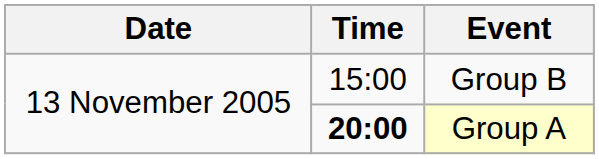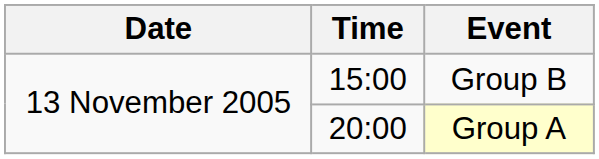(368, 128) bold -> (368, 128) normal
